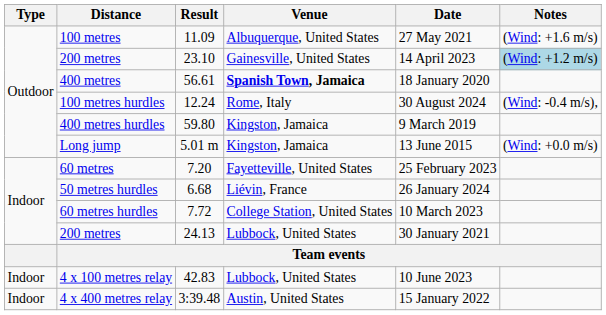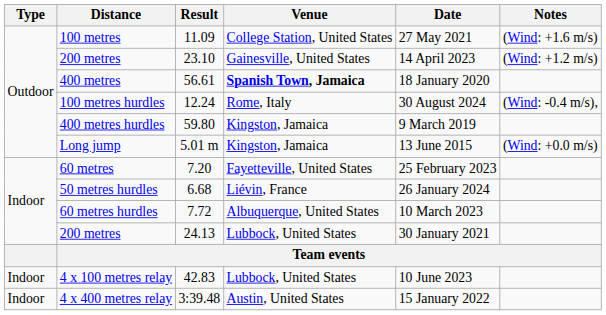(303, 37) Albuquerque, United States -> (309, 37) College Station, United States
(550, 59) lightblue background -> (550, 59) no background
(309, 211) College Station, United States -> (303, 211) Albuquerque, United States
